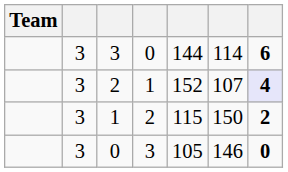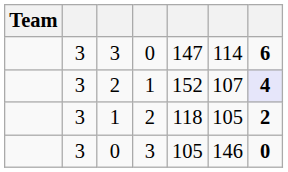(187, 53) 144 -> (187, 53) 147
(187, 118) 115 -> (187, 118) 118
(228, 118) 150 -> (228, 118) 105
